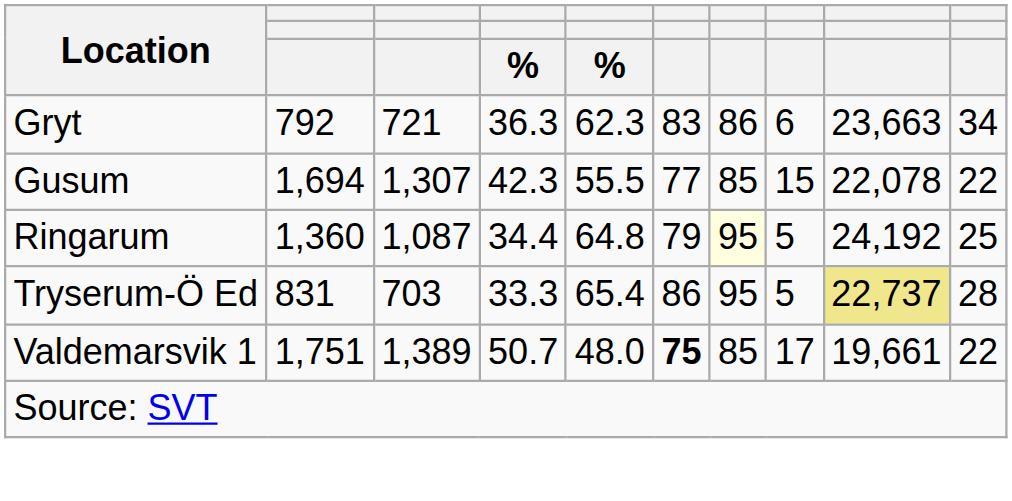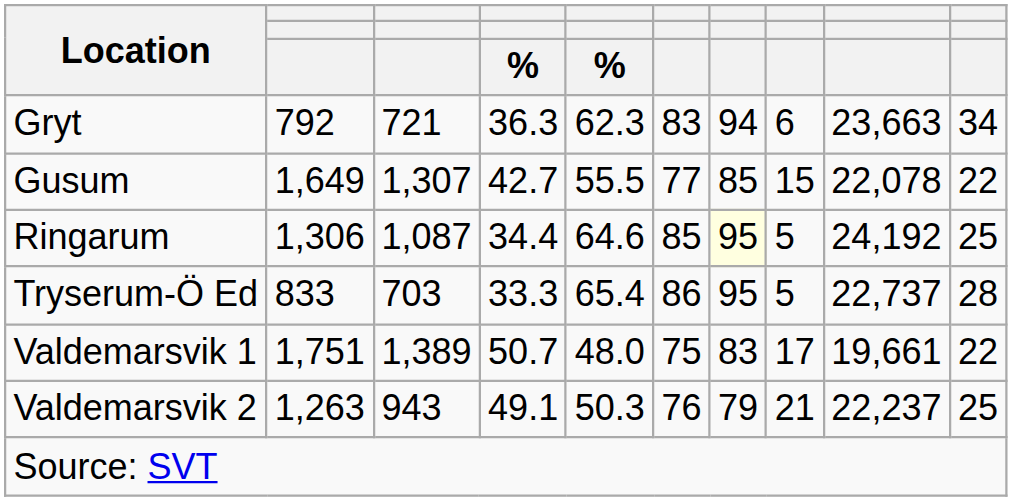(738, 123) 86 -> (738, 123) 94
(320, 180) 1,694 -> (320, 180) 1,649
(523, 180) 42.3 -> (523, 180) 42.7
(320, 237) 1,360 -> (320, 237) 1,306
(610, 237) 64.8 -> (610, 237) 64.6
(681, 237) 79 -> (681, 237) 85
(305, 294) 831 -> (305, 294) 833
(886, 294) khaki background -> (886, 294) no background
(681, 351) bold -> (681, 351) normal
(738, 351) 85 -> (738, 351) 83
+ row: (135, 408)
